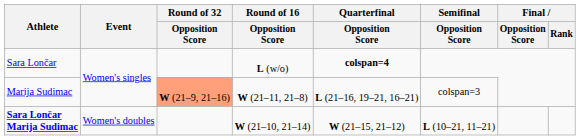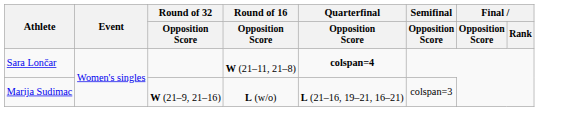(273, 69) L (w/o) -> (261, 69) W (21–11, 21–8)
(195, 98) lightsalmon background -> (186, 98) no background
(273, 98) W (21–11, 21–8) -> (261, 98) L (w/o)
- row: (42, 121)
